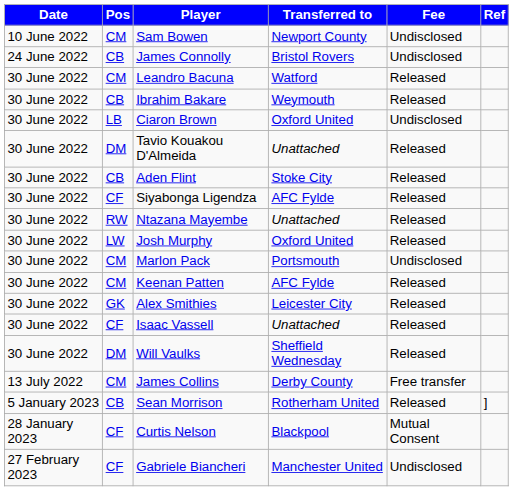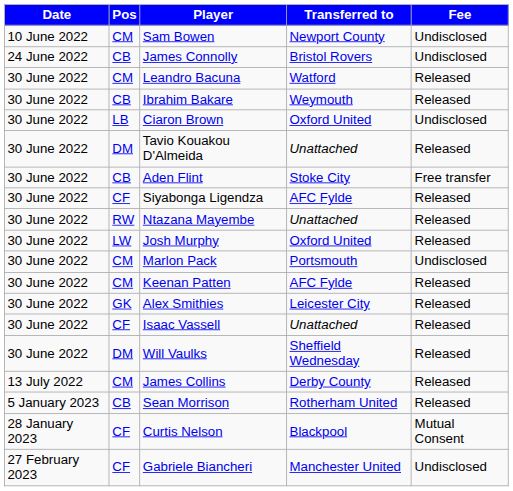- column: (494, 15)
(418, 177) Released -> (453, 177) Free transfer
(428, 381) Free transfer -> (443, 381) Released
